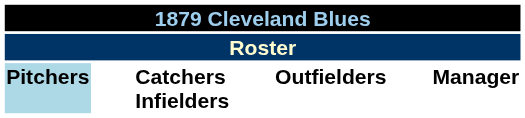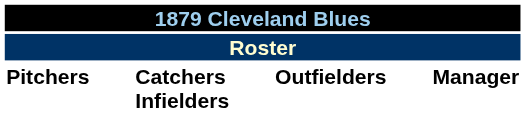(48, 76) lightblue background -> (48, 76) no background
